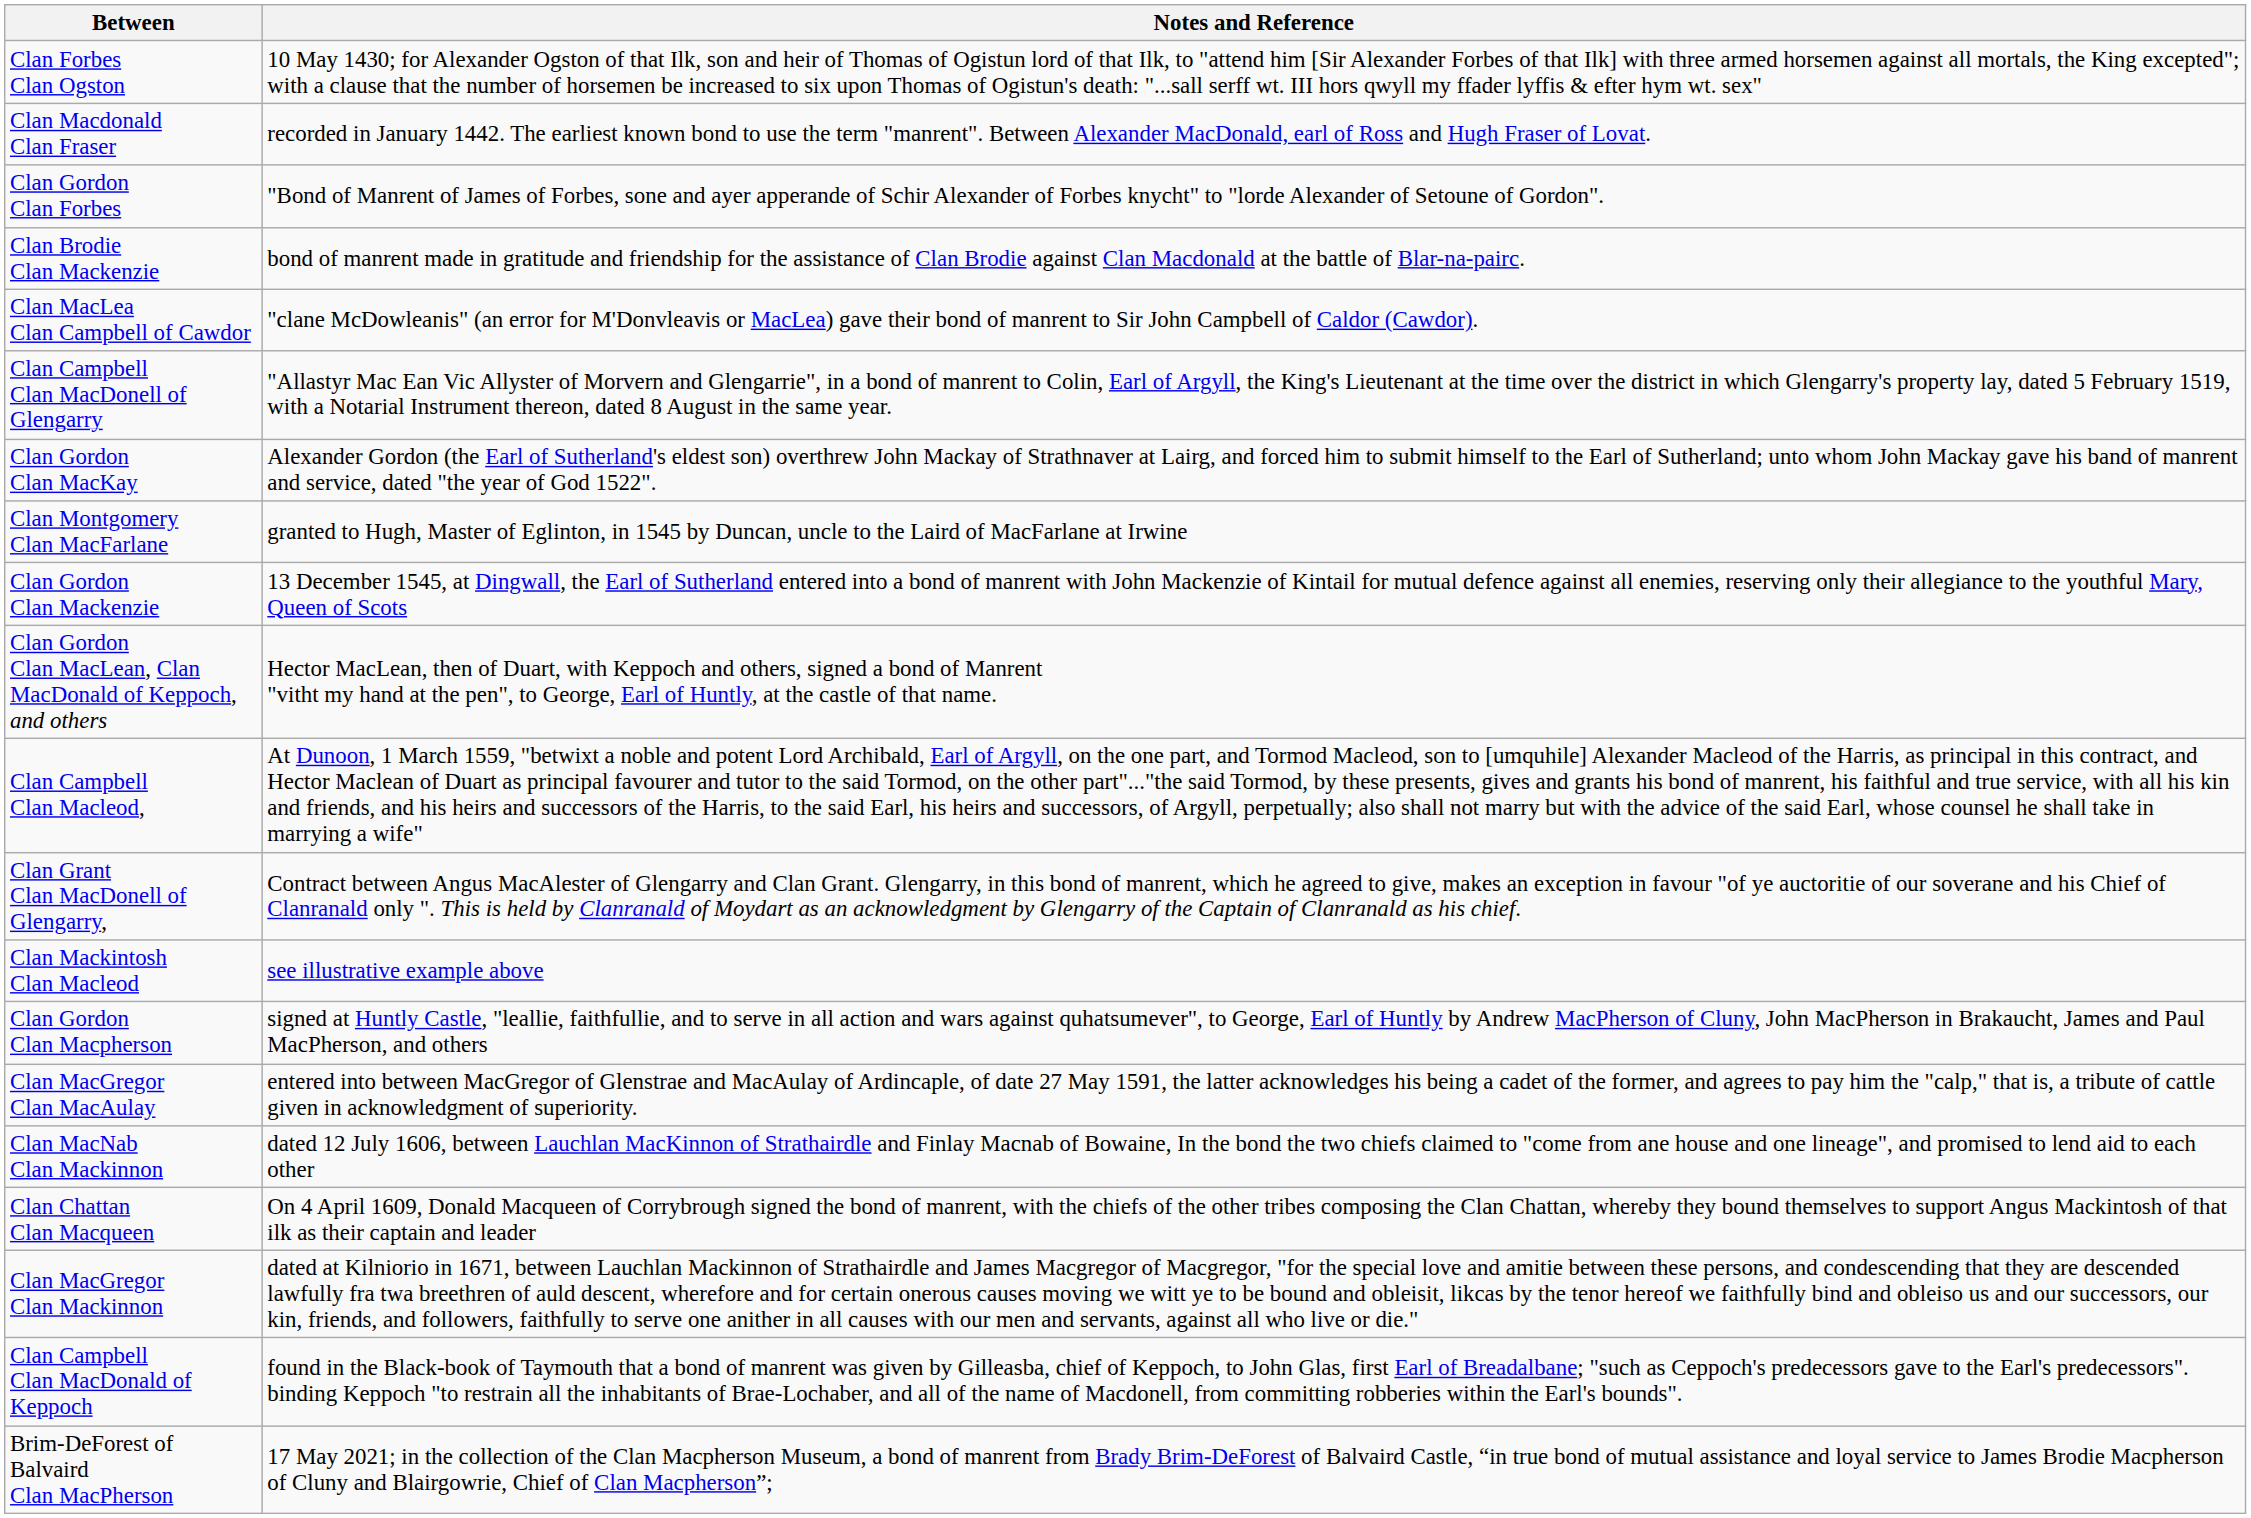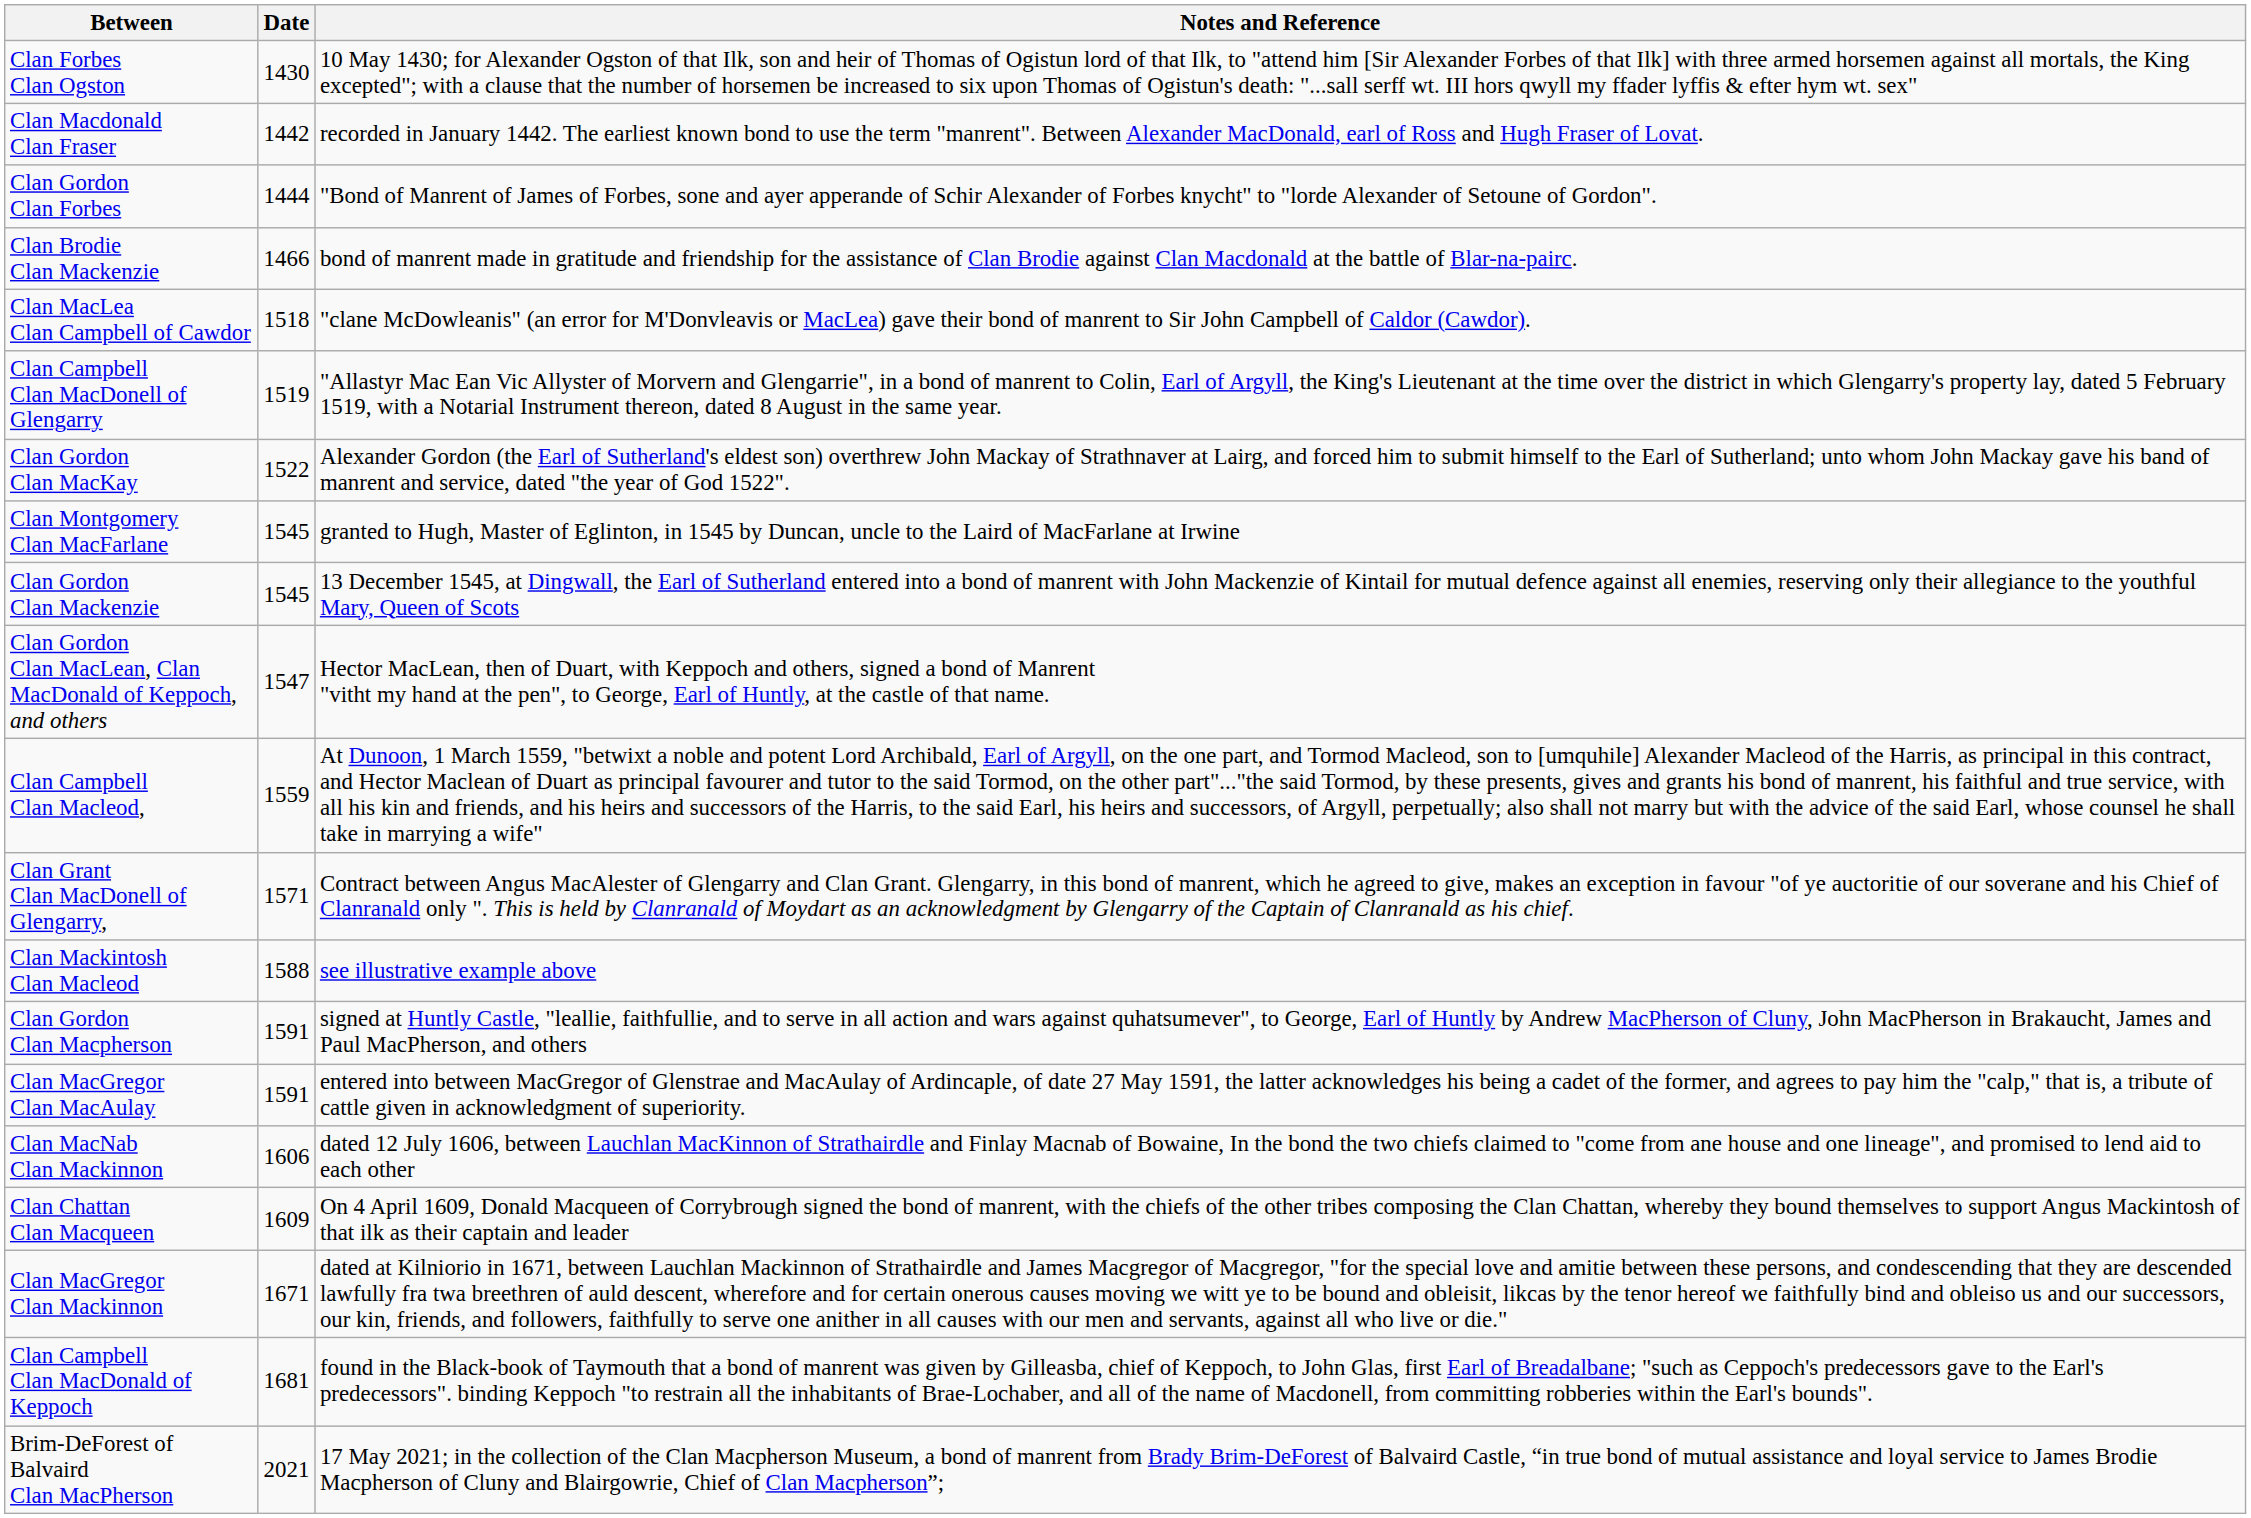+ column: (286, 22)
